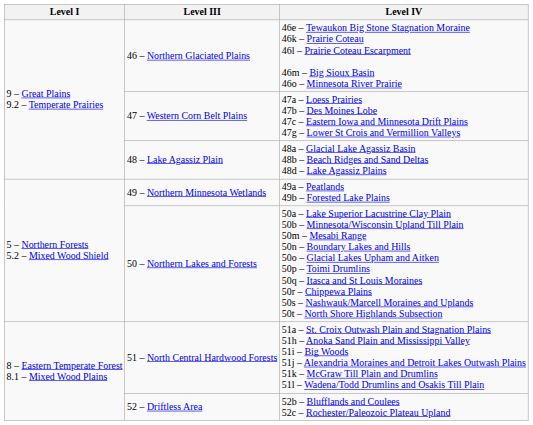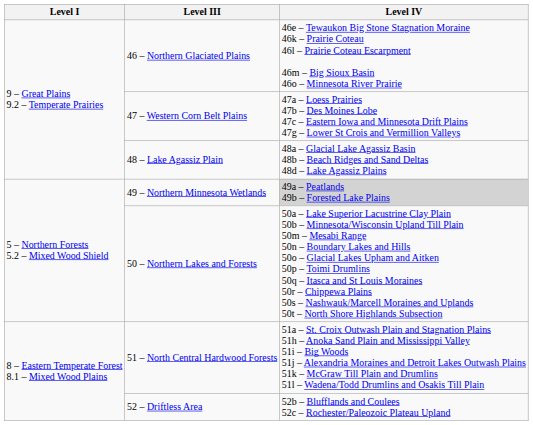(336, 192) no background -> (336, 192) lightgrey background
